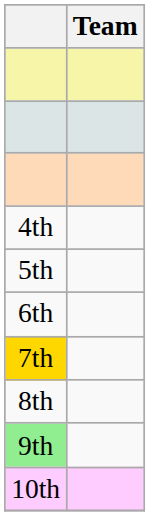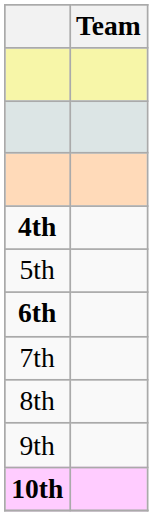(36, 226) normal -> (37, 226) bold
(36, 313) normal -> (37, 313) bold
(36, 357) gold background -> (37, 357) no background
(36, 444) lightgreen background -> (37, 444) no background
(36, 488) normal -> (37, 488) bold
